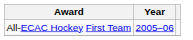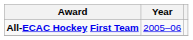(69, 27) normal -> (73, 27) bold
